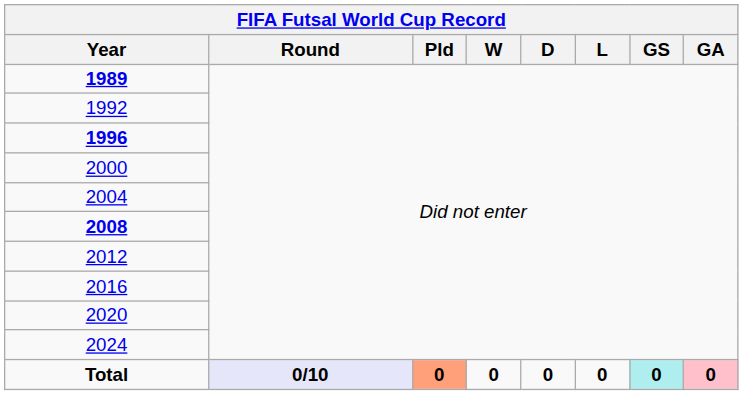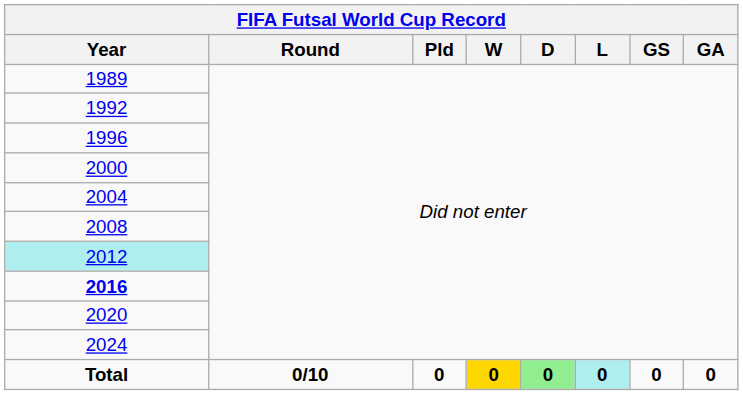(107, 79) bold -> (107, 79) normal
(107, 138) bold -> (107, 138) normal
(107, 227) bold -> (107, 227) normal
(107, 256) no background -> (107, 256) paleturquoise background
(107, 286) normal -> (107, 286) bold
(310, 375) lavender background -> (310, 375) no background
(439, 375) lightsalmon background -> (439, 375) no background
(494, 375) no background -> (494, 375) gold background
(548, 375) no background -> (548, 375) lightgreen background
(602, 375) no background -> (602, 375) paleturquoise background
(656, 375) paleturquoise background -> (656, 375) no background
(711, 375) pink background -> (711, 375) no background
